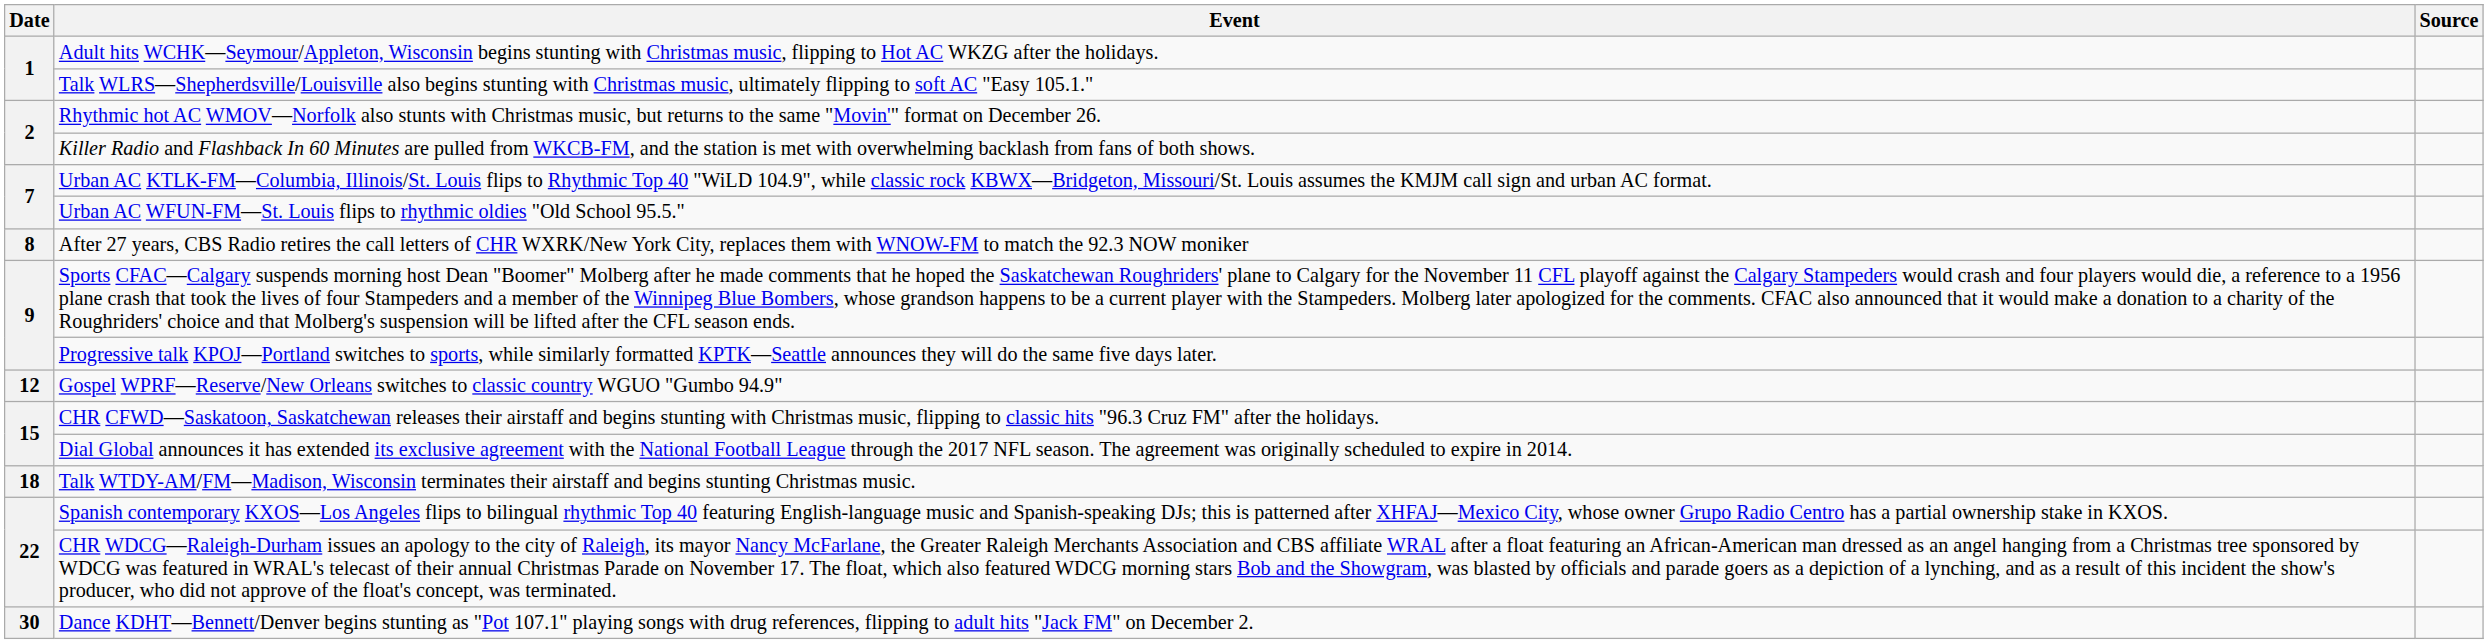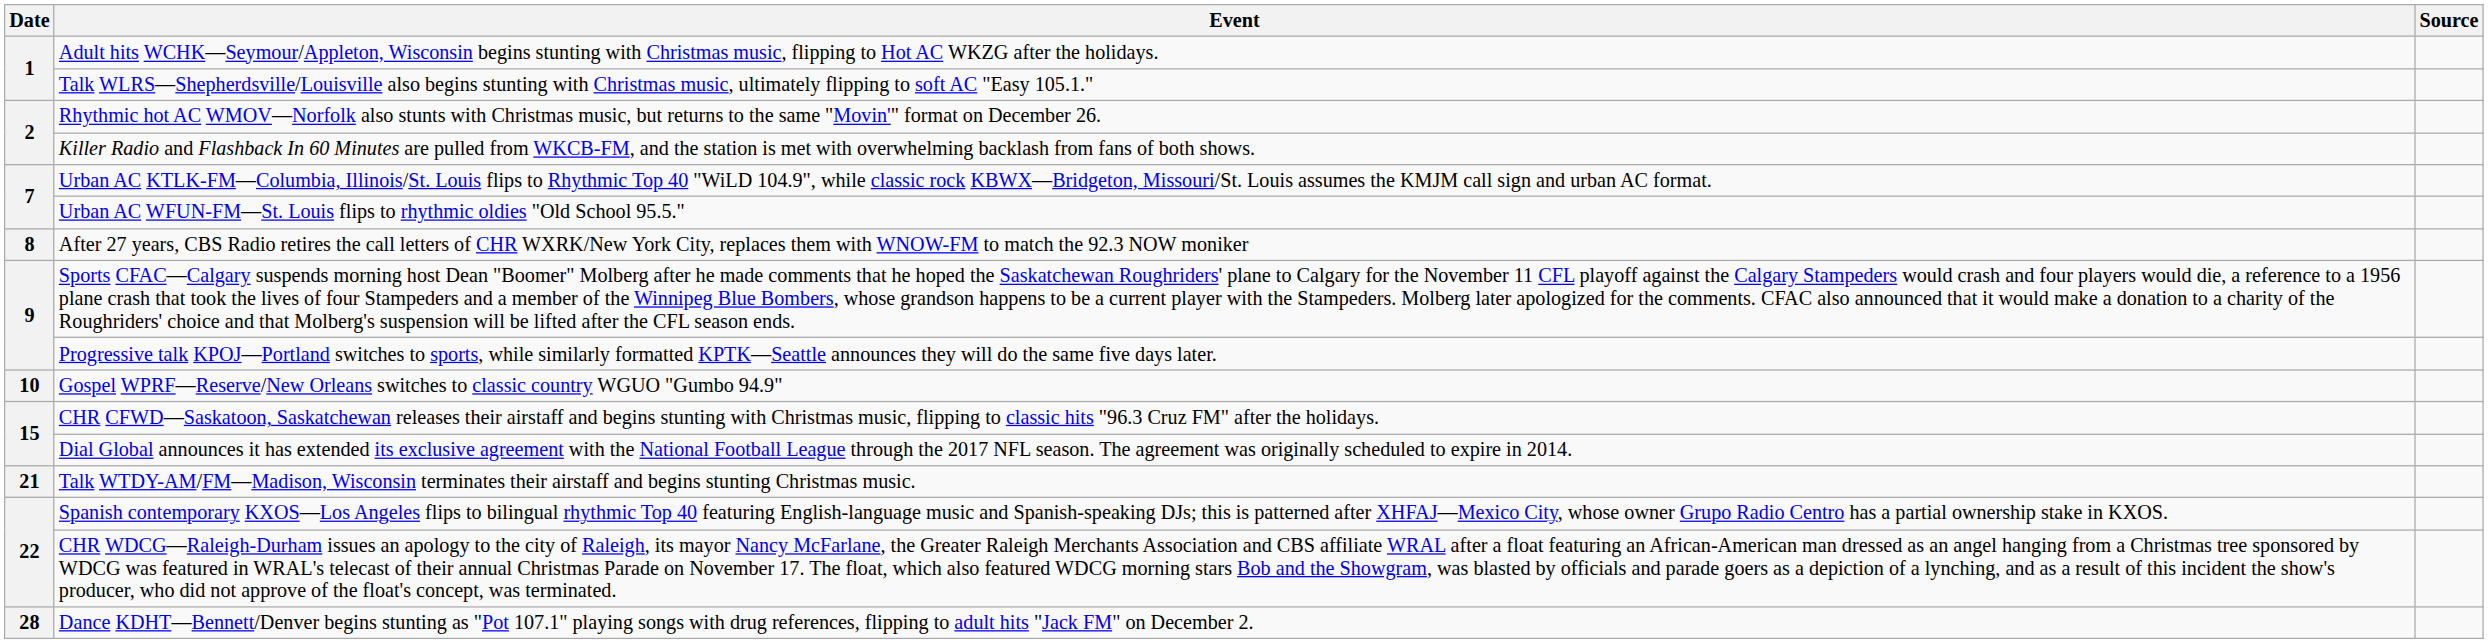(29, 385) 12 -> (29, 385) 10
(29, 481) 18 -> (29, 481) 21
(29, 622) 30 -> (29, 622) 28
